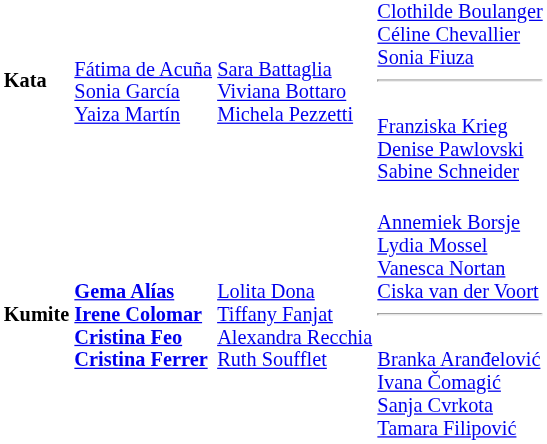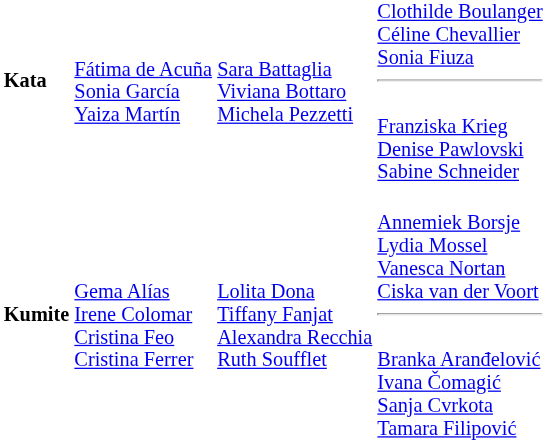(141, 325) bold -> (134, 325) normal
